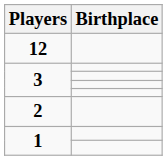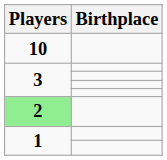(38, 48) 12 -> (38, 48) 10
(38, 111) no background -> (38, 111) lightgreen background
